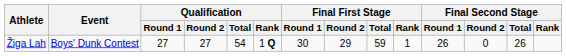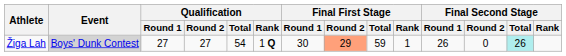(95, 44) no background -> (95, 44) lightgrey background
(345, 44) no background -> (345, 44) lightsalmon background
(520, 44) no background -> (520, 44) paleturquoise background
